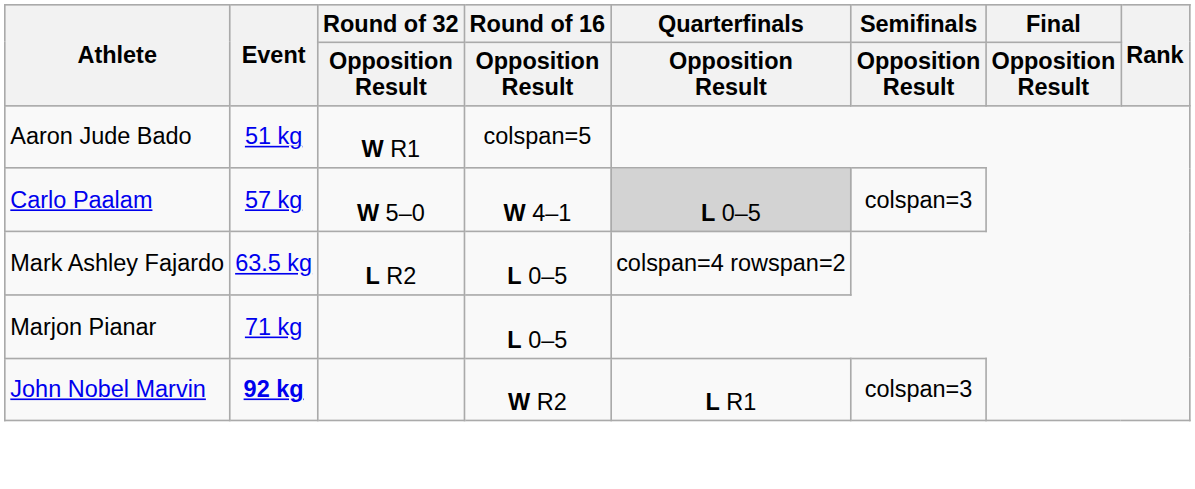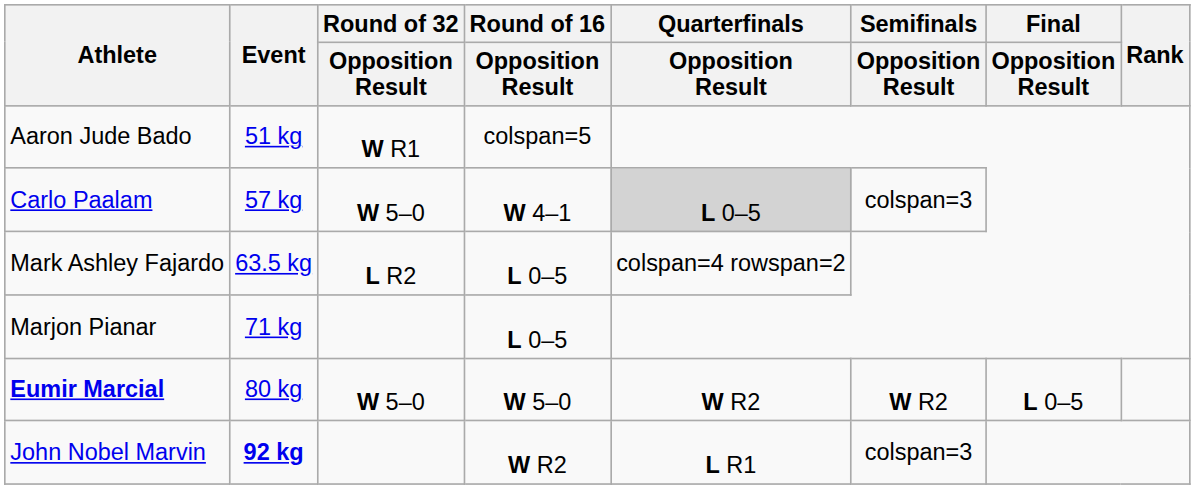+ row: (87, 390)
